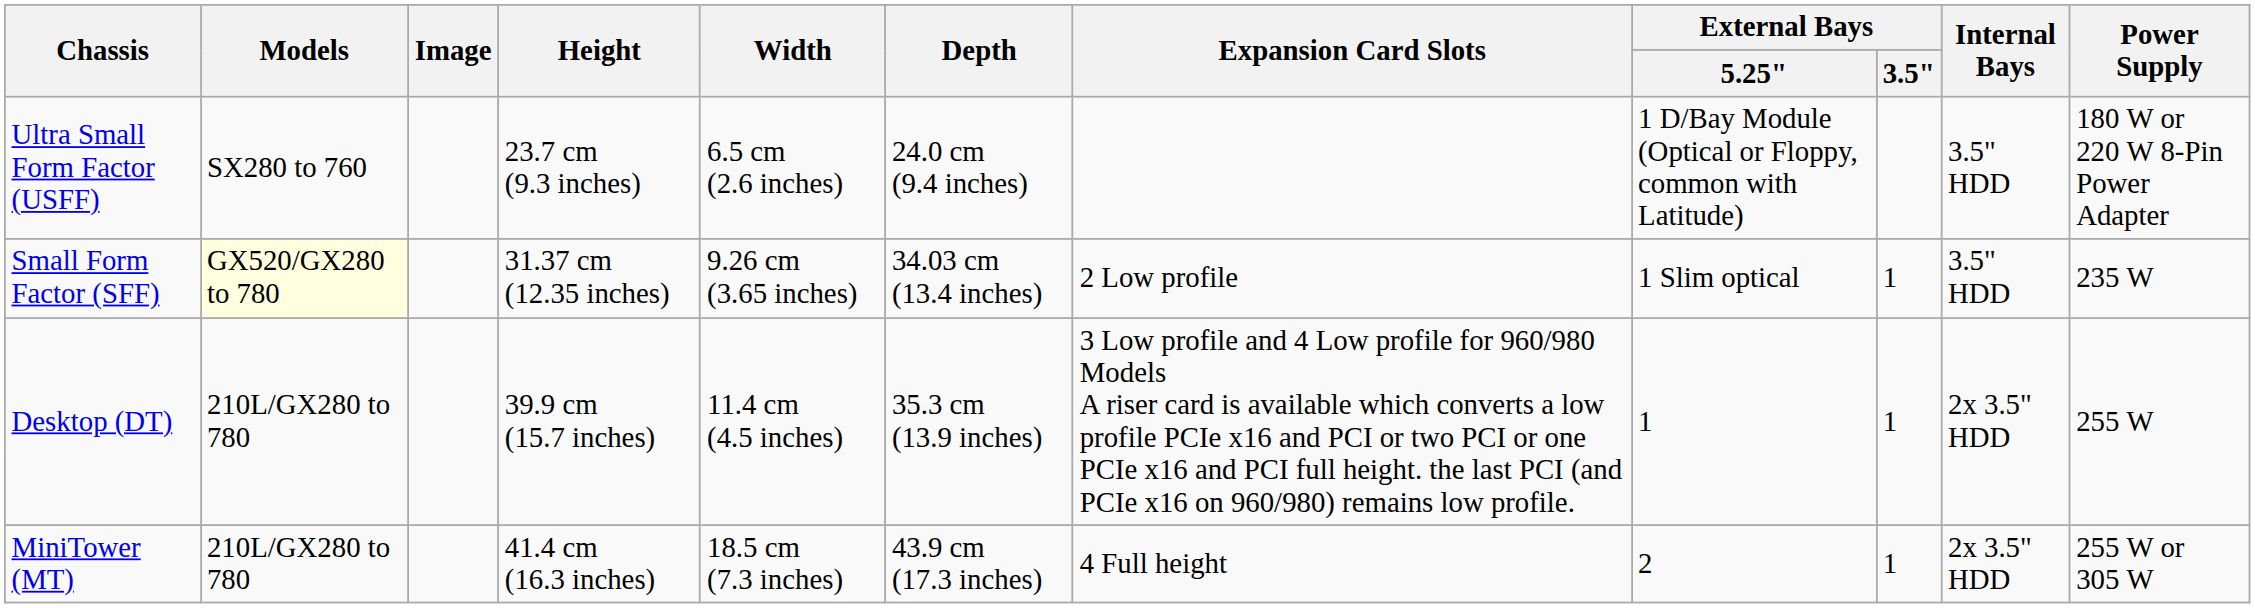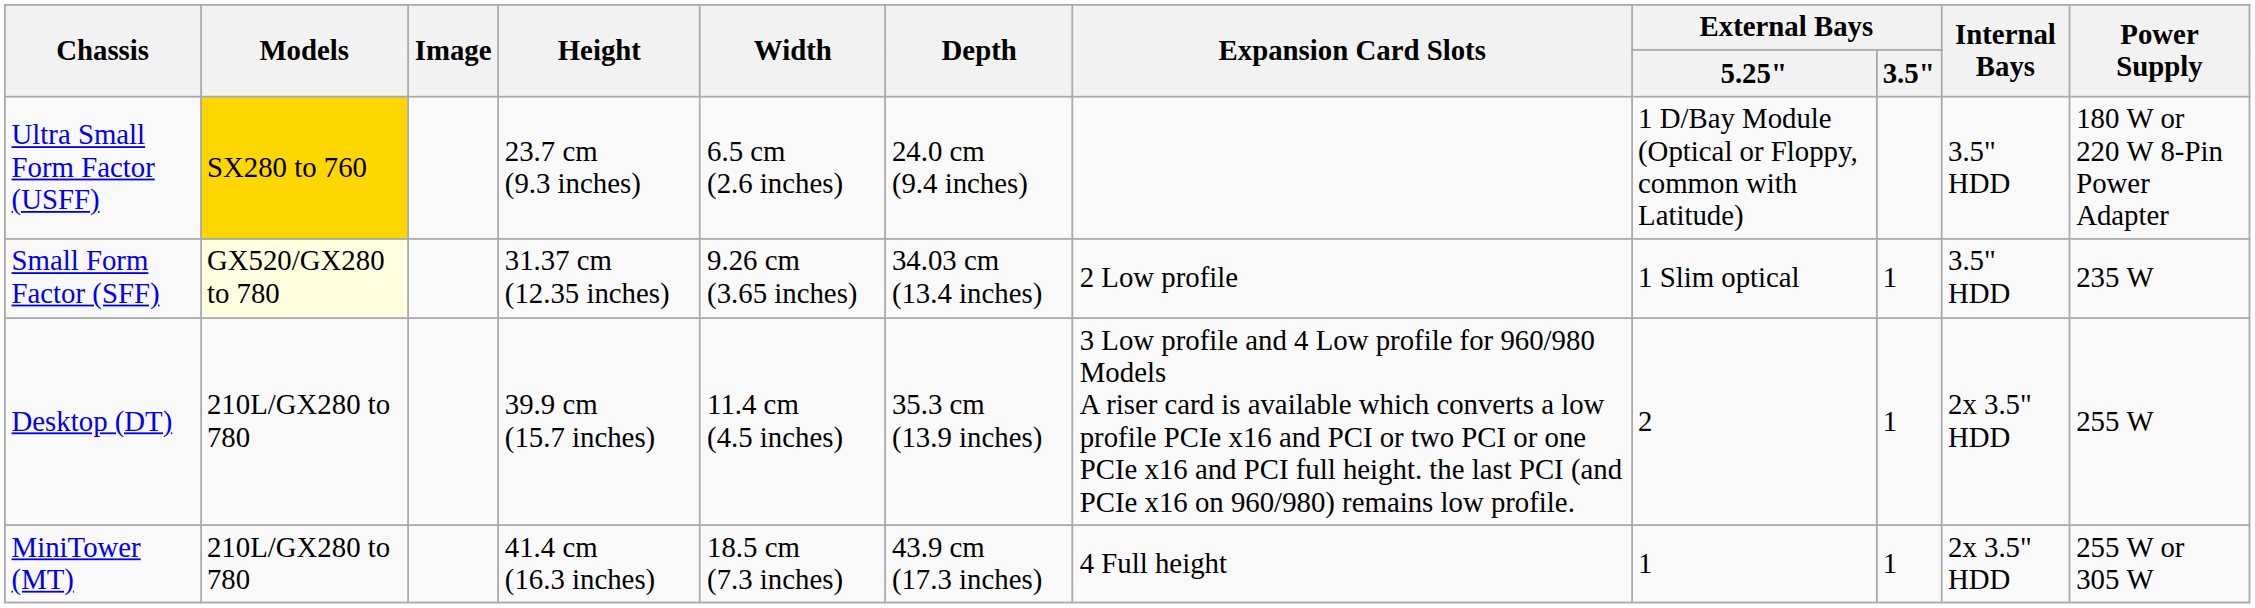(287, 167) no background -> (287, 167) gold background
(1645, 420) 1 -> (1645, 420) 2
(1645, 563) 2 -> (1645, 563) 1
